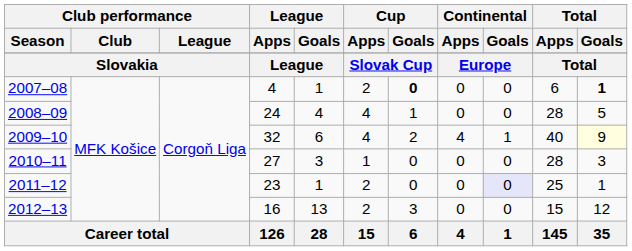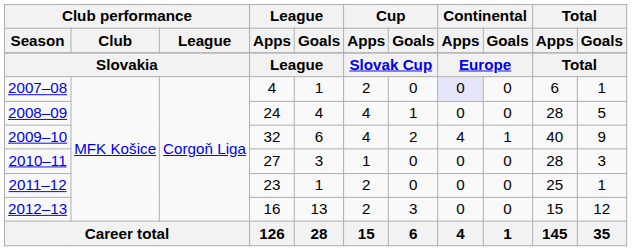(413, 88) bold -> (413, 88) normal
(460, 88) no background -> (460, 88) lavender background
(602, 88) bold -> (602, 88) normal
(602, 137) lightyellow background -> (602, 137) no background
(508, 185) lavender background -> (508, 185) no background
